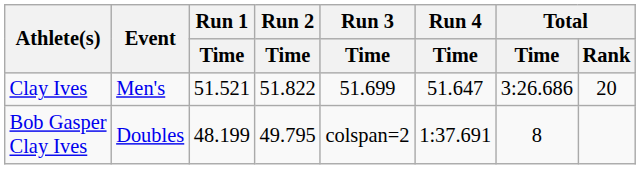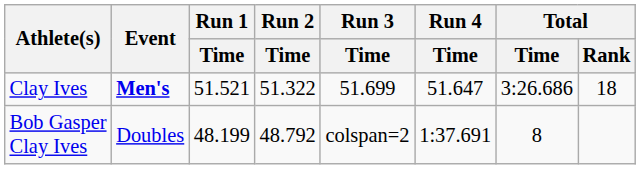(141, 89) normal -> (143, 89) bold
(288, 89) 51.822 -> (288, 89) 51.322
(606, 89) 20 -> (606, 89) 18
(288, 134) 49.795 -> (288, 134) 48.792
